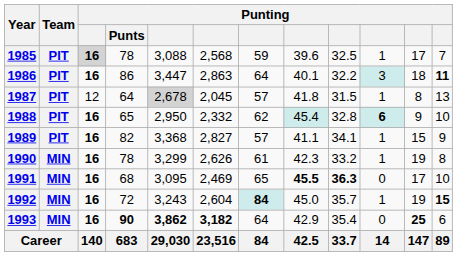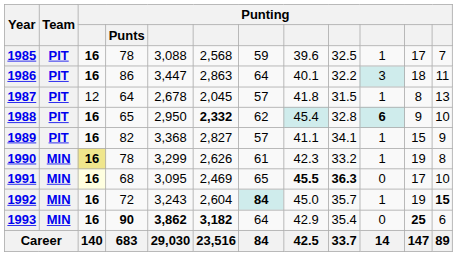(92, 55) lightgrey background -> (92, 55) no background
(442, 76) bold -> (442, 76) normal
(170, 96) lightgrey background -> (170, 96) no background
(216, 117) normal -> (216, 117) bold
(92, 158) no background -> (92, 158) khaki background
(92, 179) no background -> (92, 179) lightyellow background
